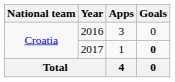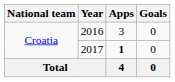(121, 49) normal -> (121, 49) bold
(153, 49) bold -> (153, 49) normal
